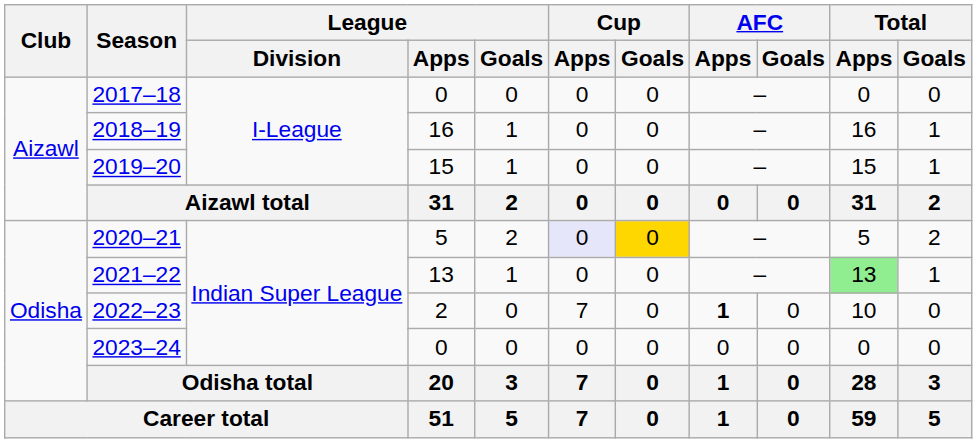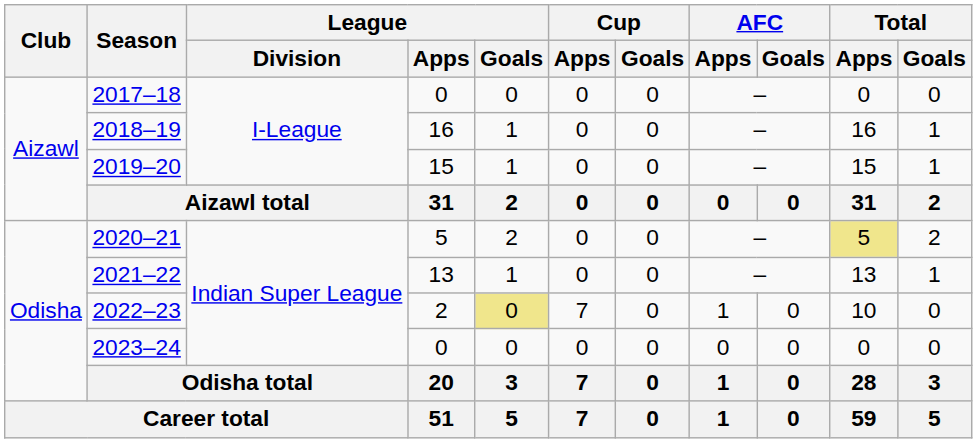(582, 238) lavender background -> (582, 238) no background
(653, 238) gold background -> (653, 238) no background
(864, 238) no background -> (864, 238) khaki background
(864, 274) lightgreen background -> (864, 274) no background
(512, 310) no background -> (512, 310) khaki background
(723, 310) bold -> (723, 310) normal
